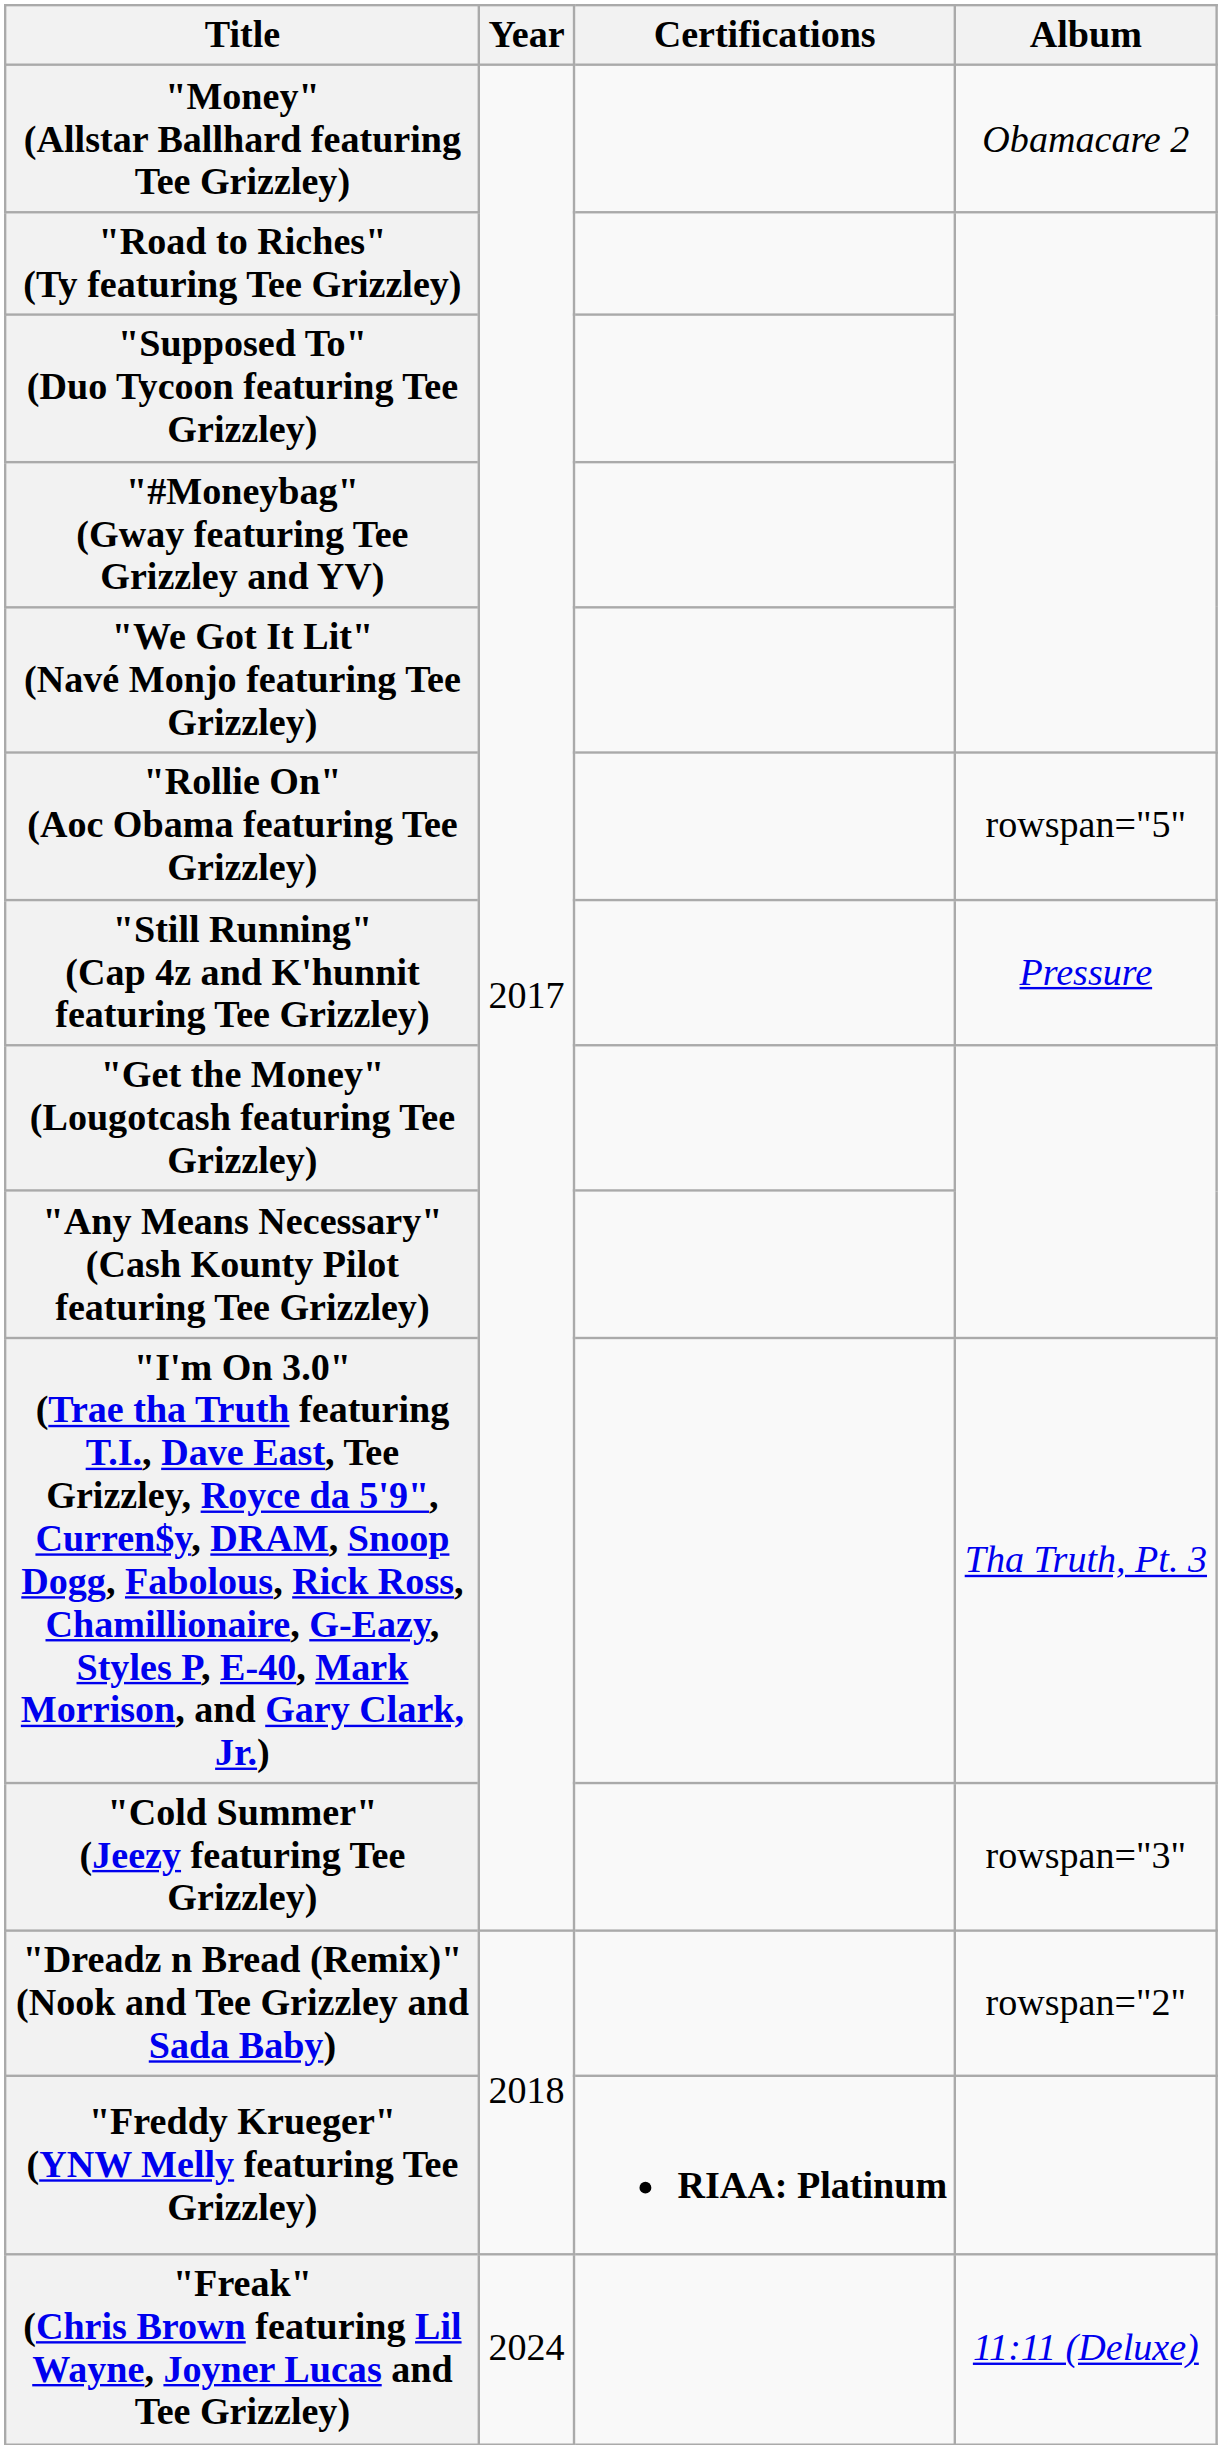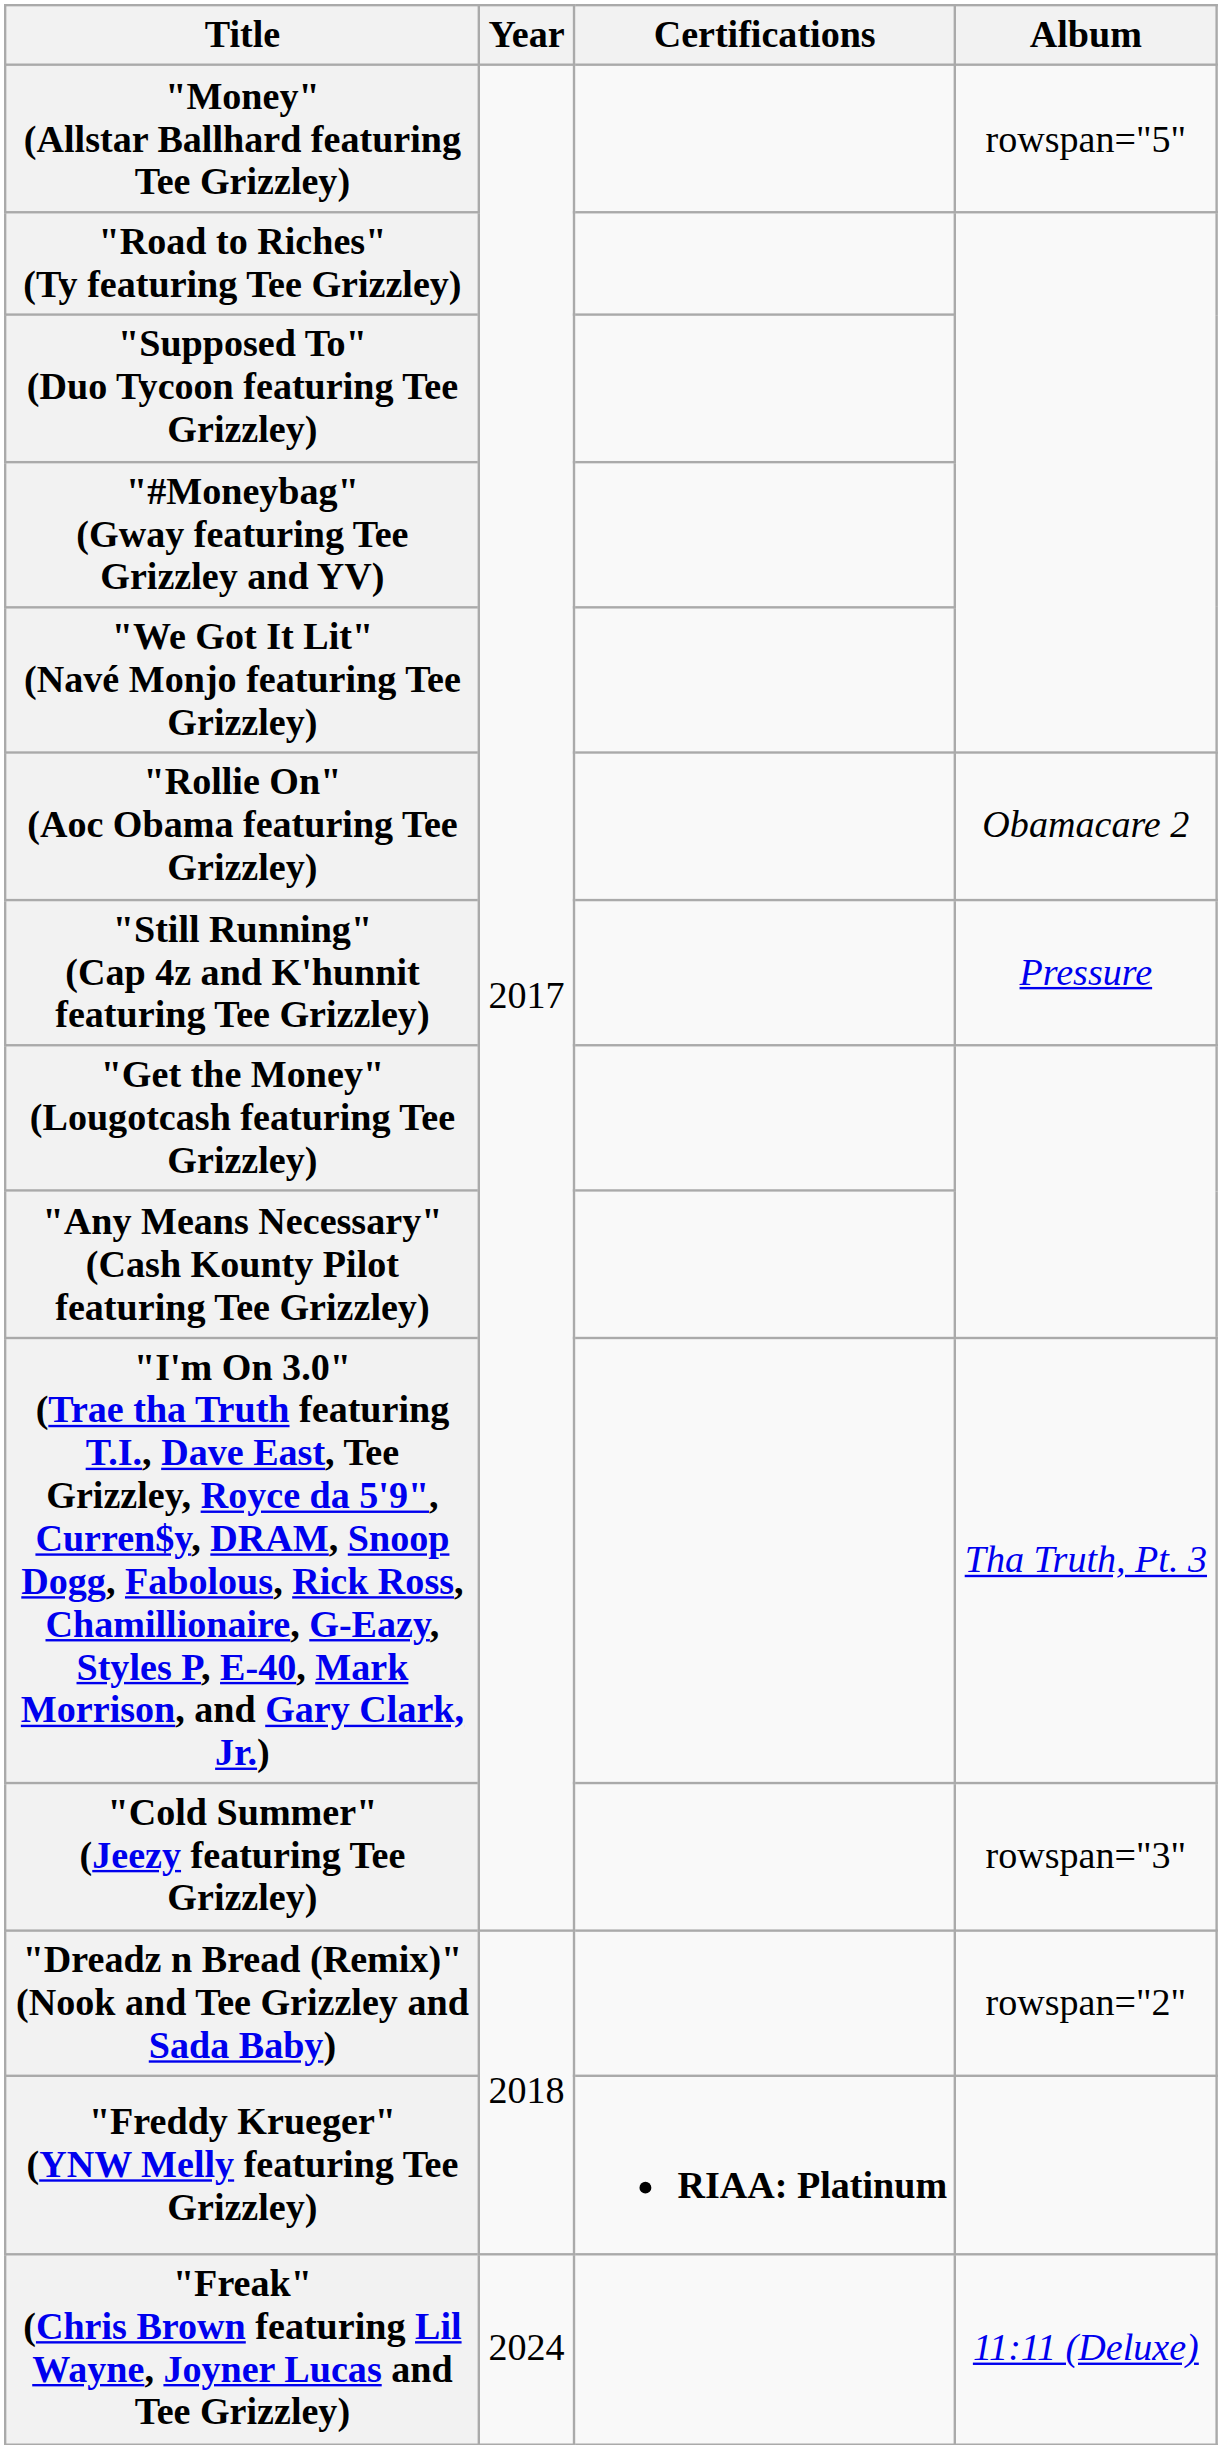(1086, 137) Obamacare 2 -> (1086, 137) rowspan="5"
(1086, 825) rowspan="5" -> (1086, 825) Obamacare 2
